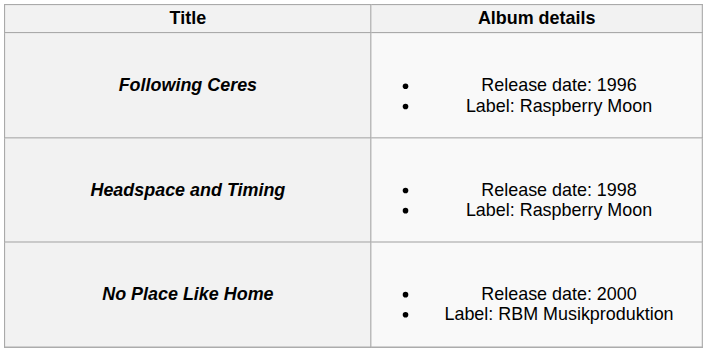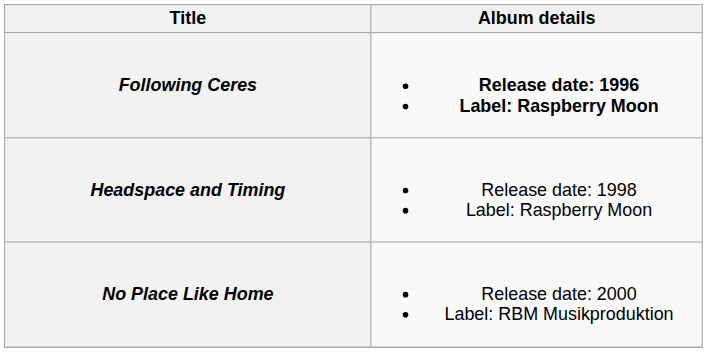(537, 95) normal -> (537, 95) bold
